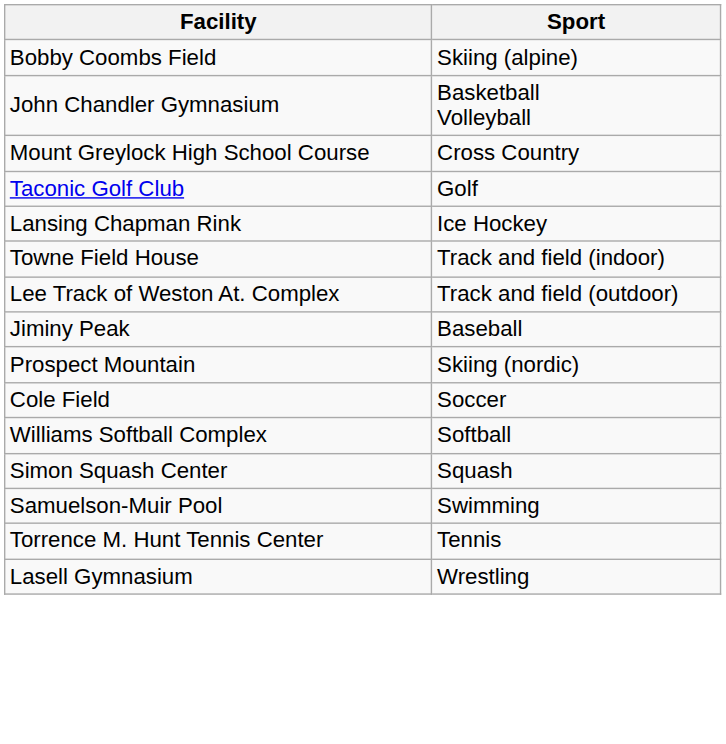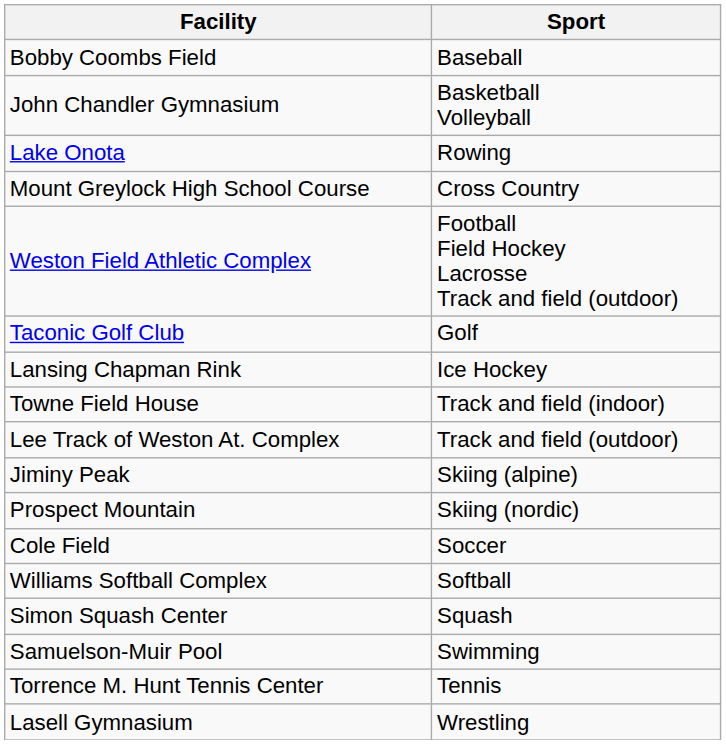(508, 57) Skiing (alpine) -> (480, 57) Baseball
+ row: (67, 152)
+ row: (160, 261)
(480, 329) Baseball -> (508, 474) Skiing (alpine)
